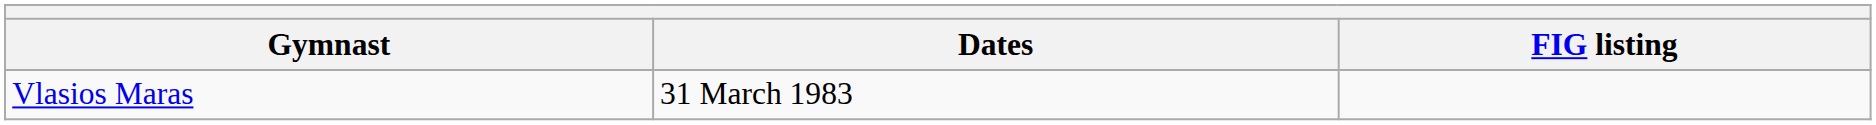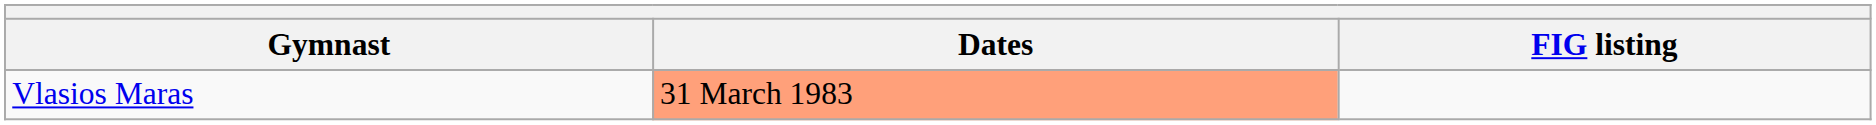(756, 94) no background -> (756, 94) lightsalmon background
